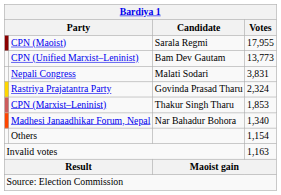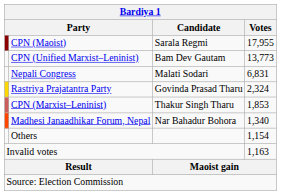(258, 74) 3,831 -> (258, 74) 6,831
